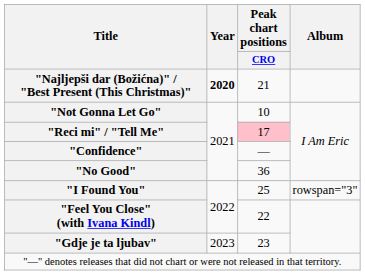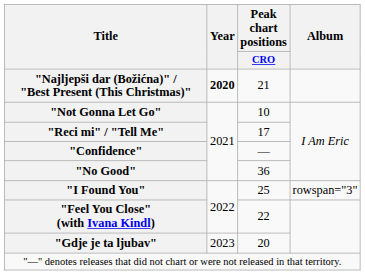(264, 131) pink background -> (264, 131) no background
(264, 243) 23 -> (264, 243) 20
